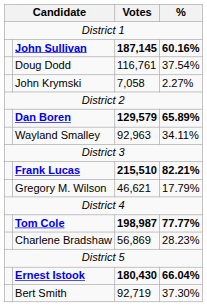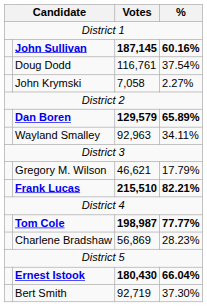rows swapped: (48, 170) <-> (61, 188)
